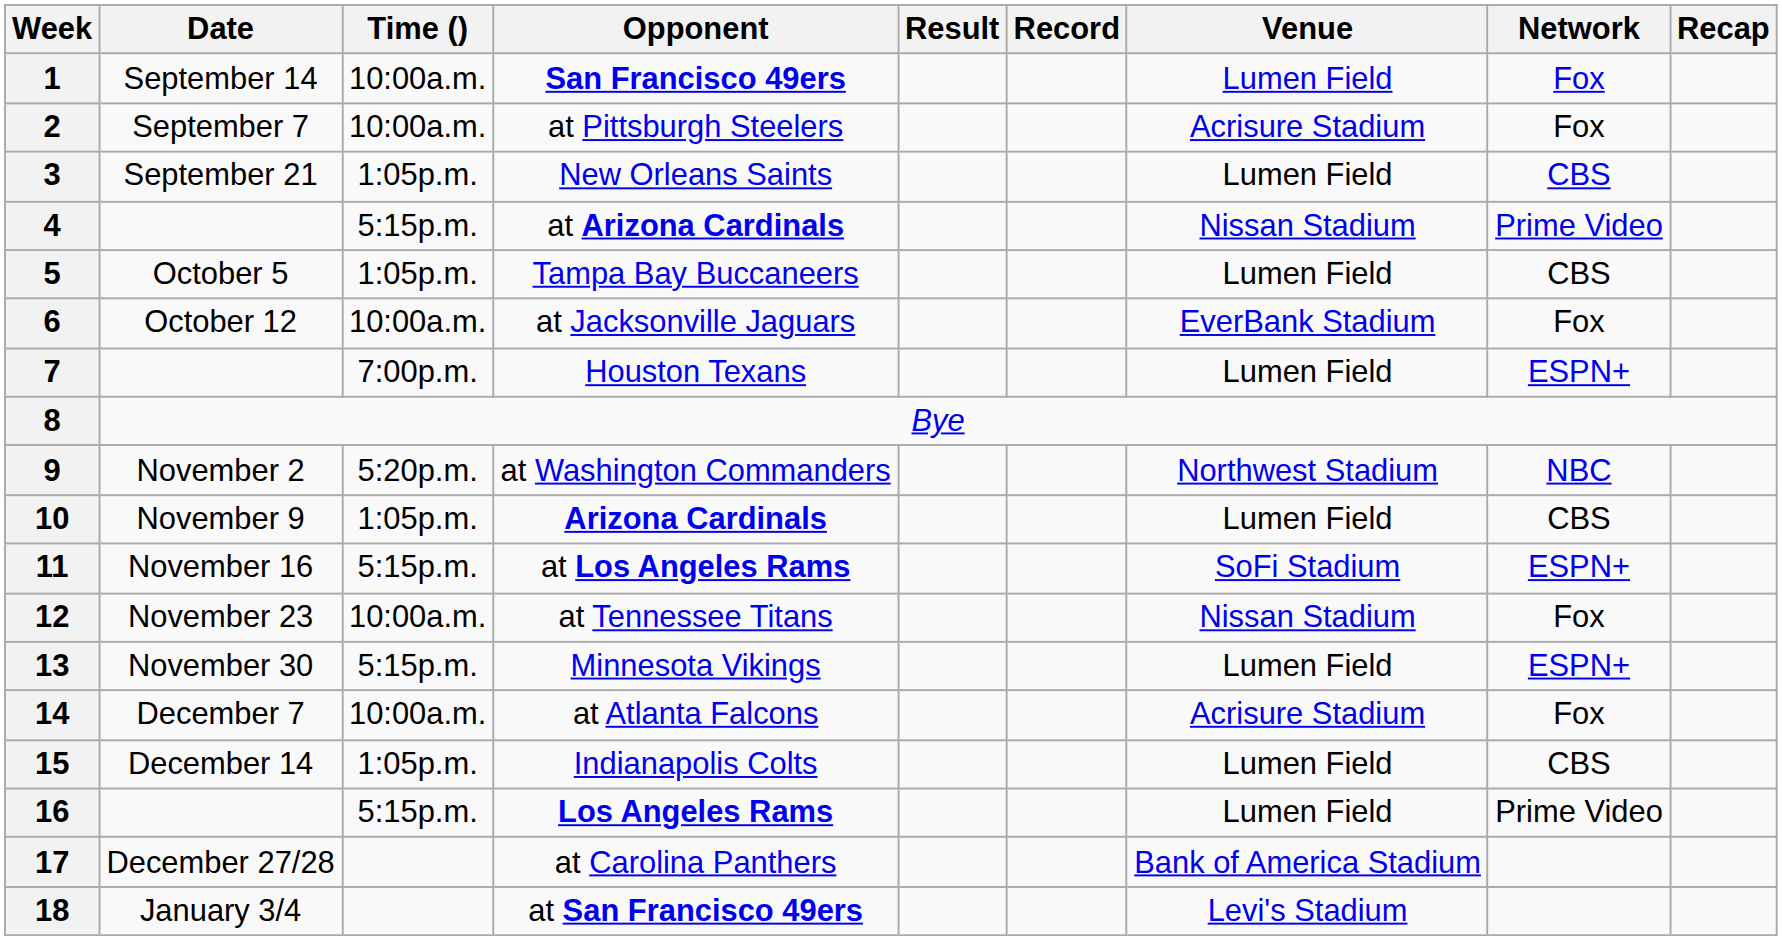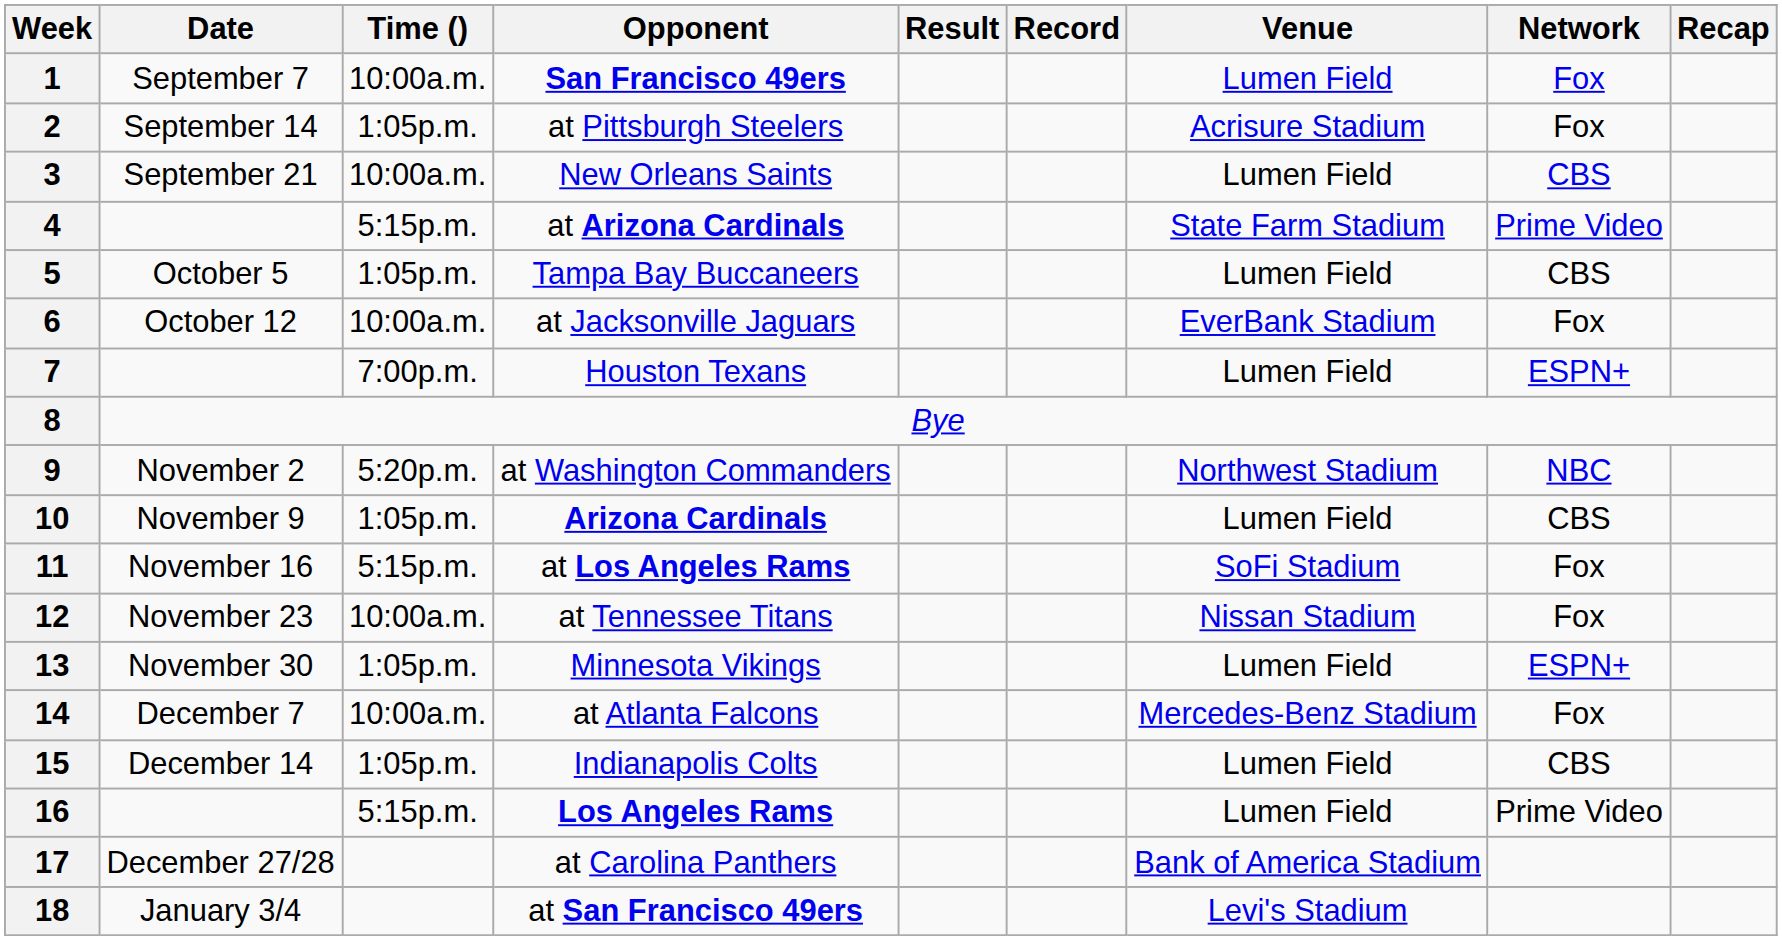(221, 77) September 14 -> (221, 77) September 7
(221, 126) September 7 -> (221, 126) September 14
(418, 126) 10:00a.m. -> (418, 126) 1:05p.m.
(418, 175) 1:05p.m. -> (418, 175) 10:00a.m.
(1308, 224) Nissan Stadium -> (1308, 224) State Farm Stadium
(1579, 567) ESPN+ -> (1579, 567) Fox
(418, 665) 5:15p.m. -> (418, 665) 1:05p.m.
(1308, 714) Acrisure Stadium -> (1308, 714) Mercedes-Benz Stadium
